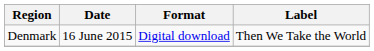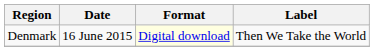(184, 35) no background -> (184, 35) lightyellow background
